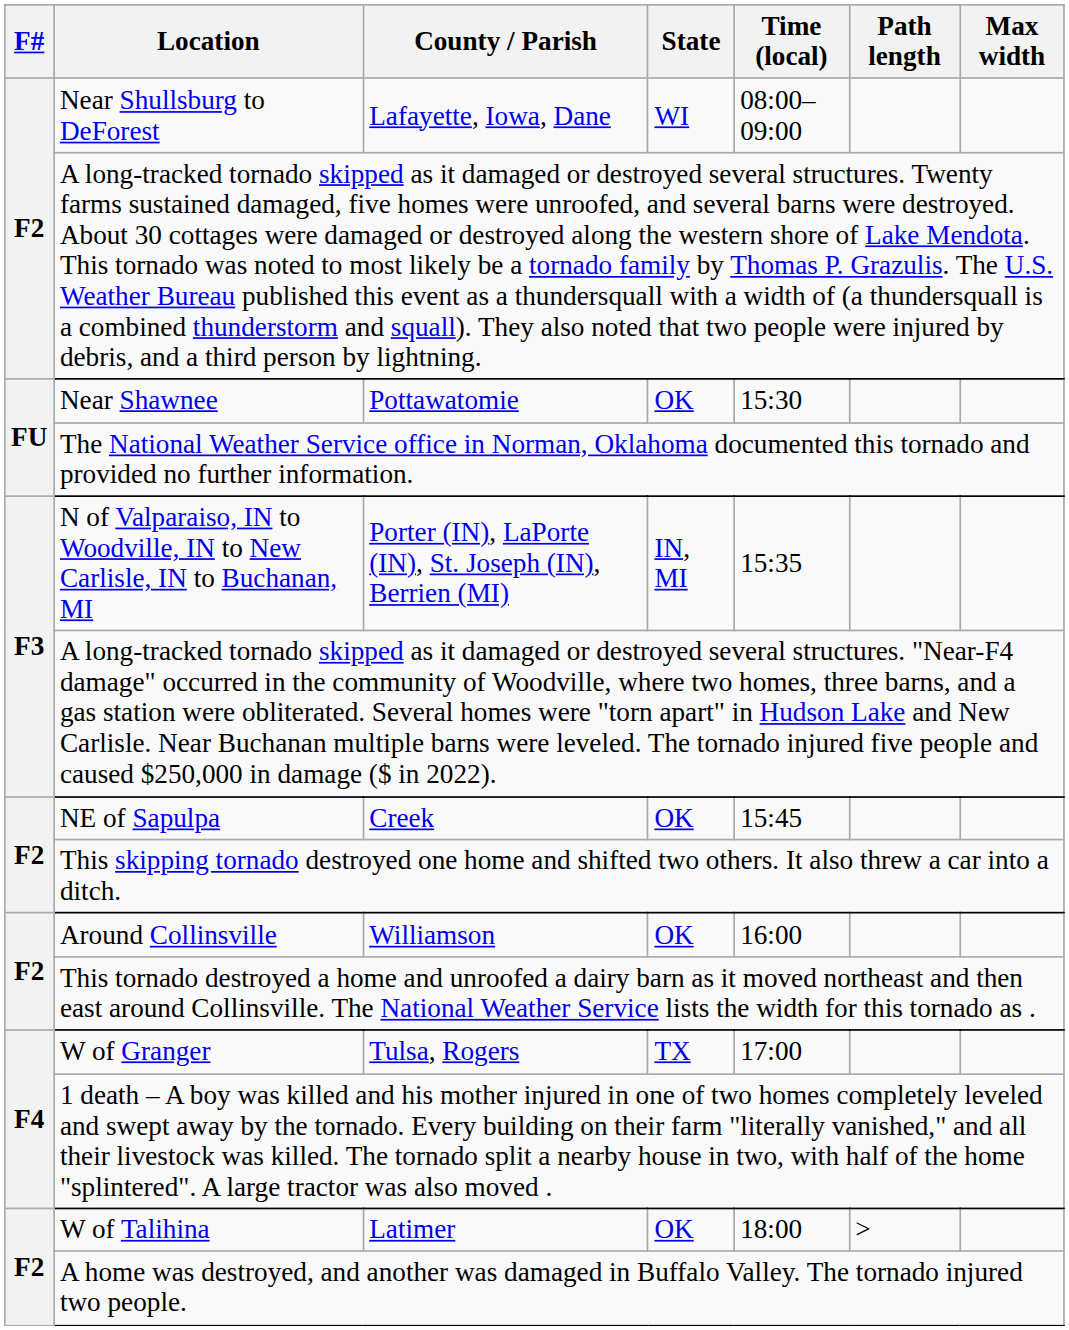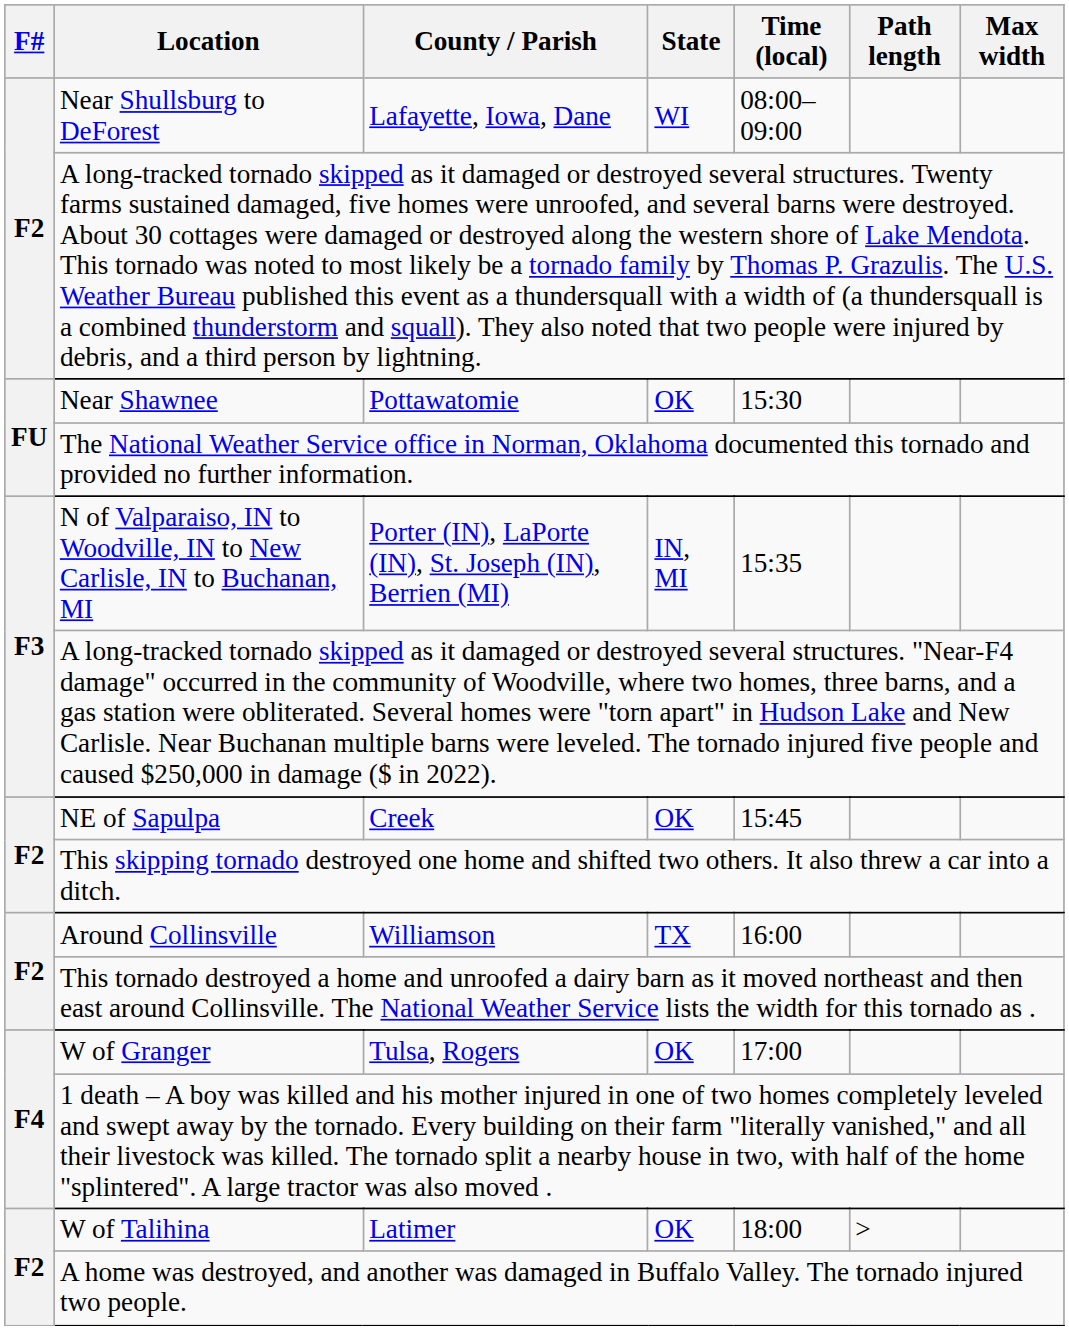(674, 934) OK -> (673, 934) TX
(673, 1051) TX -> (674, 1051) OK
